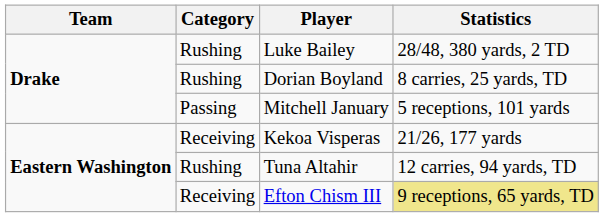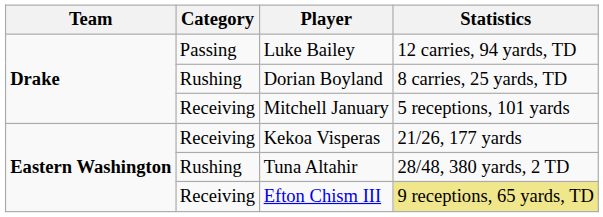(211, 49) Rushing -> (208, 49) Passing
(483, 49) 28/48, 380 yards, 2 TD -> (487, 49) 12 carries, 94 yards, TD
(208, 108) Passing -> (217, 108) Receiving
(487, 166) 12 carries, 94 yards, TD -> (483, 166) 28/48, 380 yards, 2 TD
